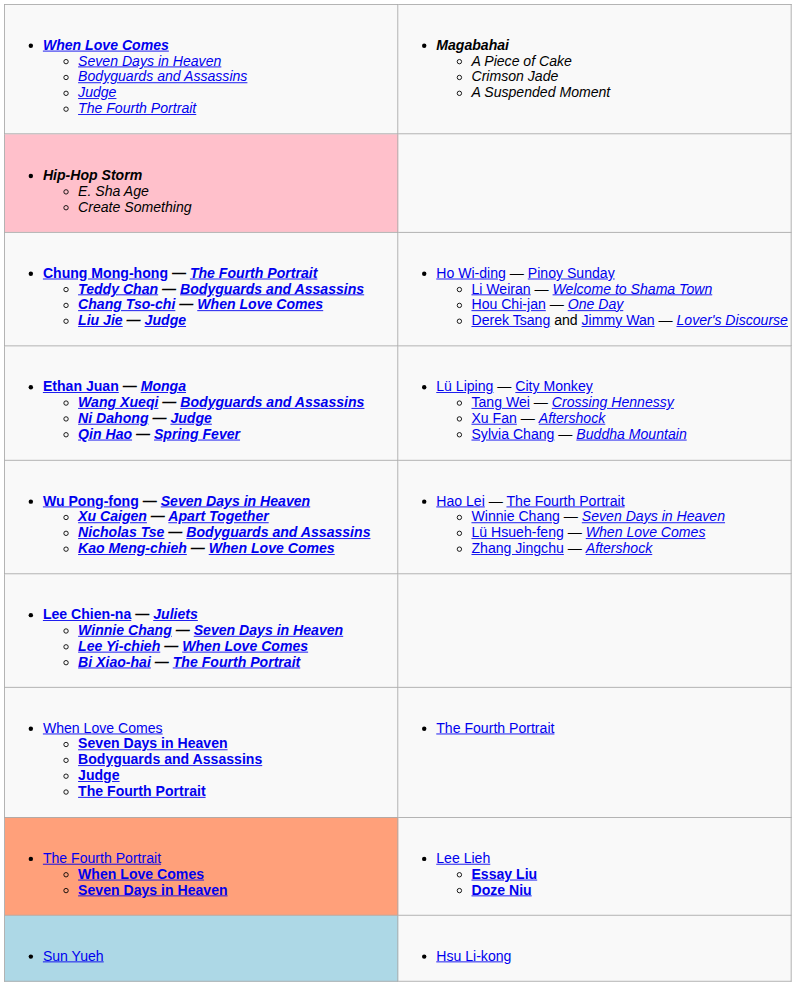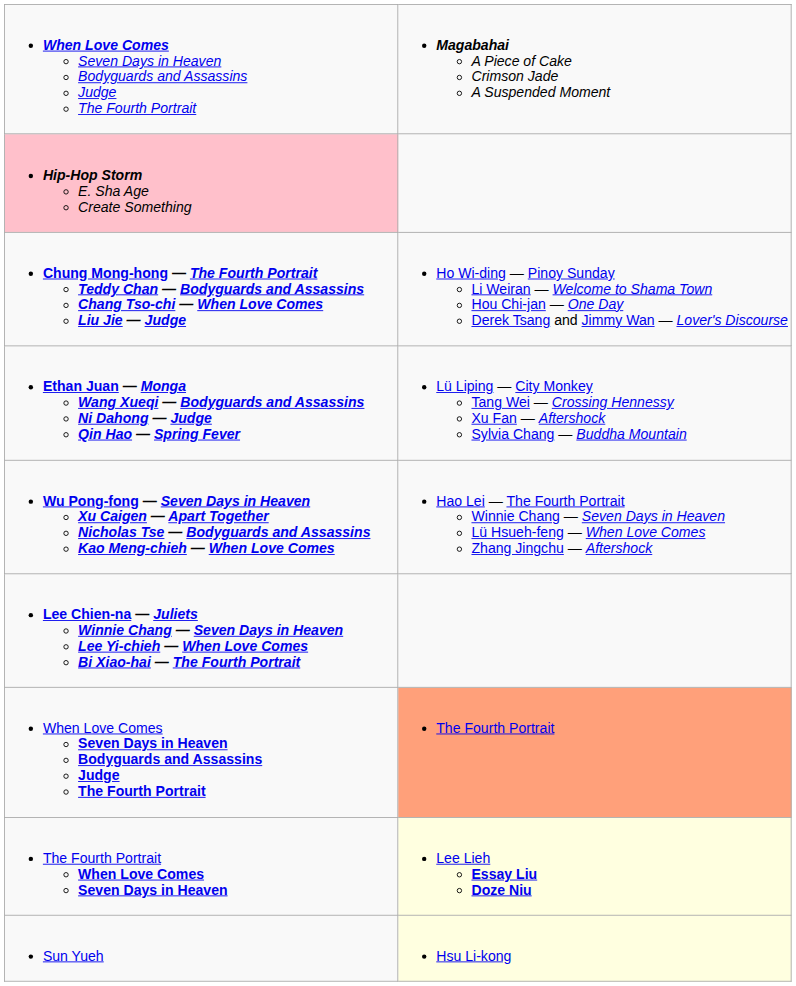(595, 729) no background -> (595, 729) lightsalmon background
(201, 874) lightsalmon background -> (201, 874) no background
(595, 874) no background -> (595, 874) lightyellow background
(201, 956) lightblue background -> (201, 956) no background
(595, 956) no background -> (595, 956) lightyellow background
